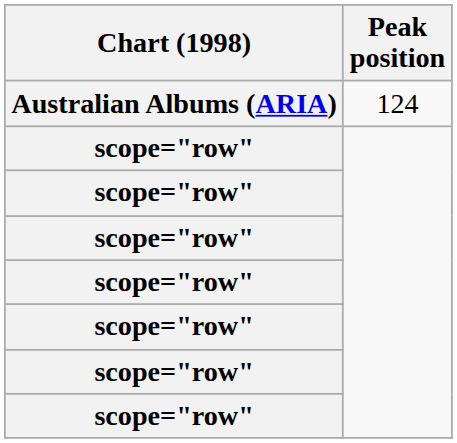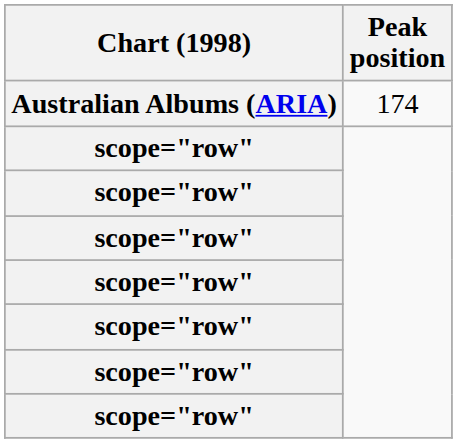(398, 103) 124 -> (398, 103) 174
